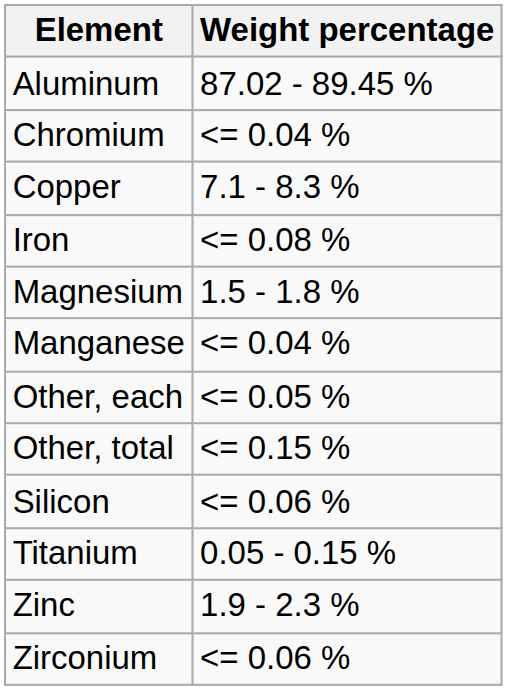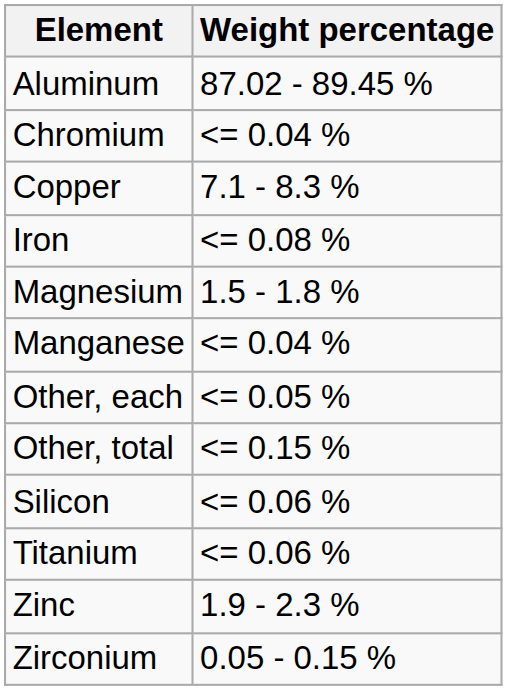(298, 553) 0.05 - 0.15 % -> (275, 553) <= 0.06 %
(275, 657) <= 0.06 % -> (298, 657) 0.05 - 0.15 %
